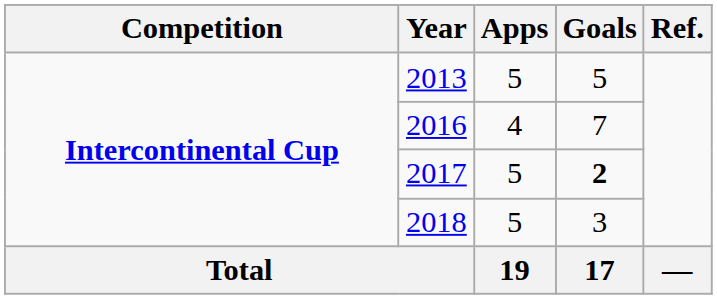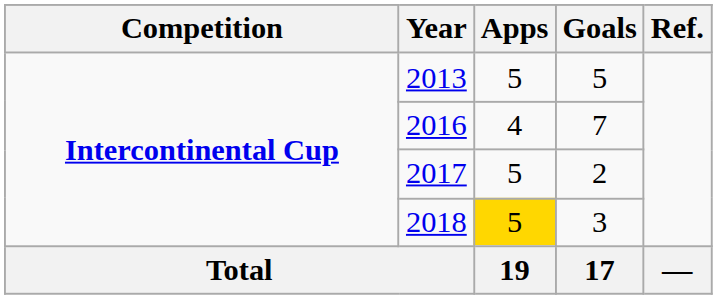(600, 173) bold -> (600, 173) normal
(515, 221) no background -> (515, 221) gold background
